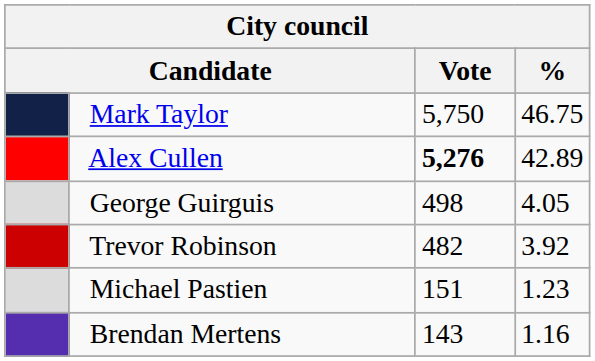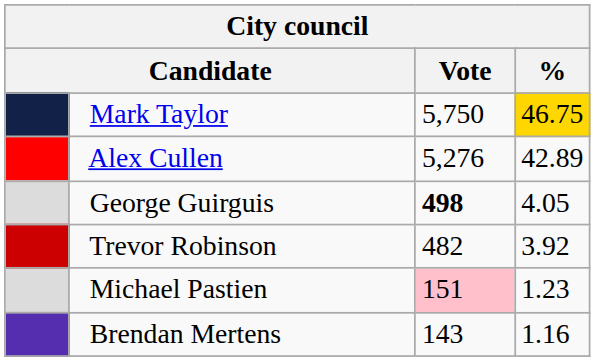(552, 114) no background -> (552, 114) gold background
(453, 158) bold -> (453, 158) normal
(443, 202) normal -> (443, 202) bold
(443, 289) no background -> (443, 289) pink background
